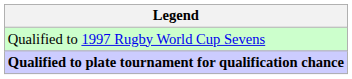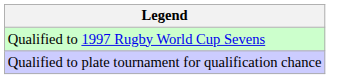(176, 62) bold -> (165, 62) normal
